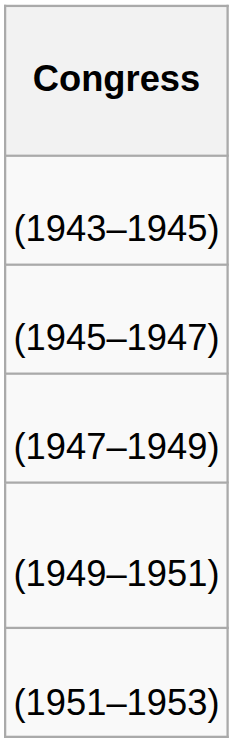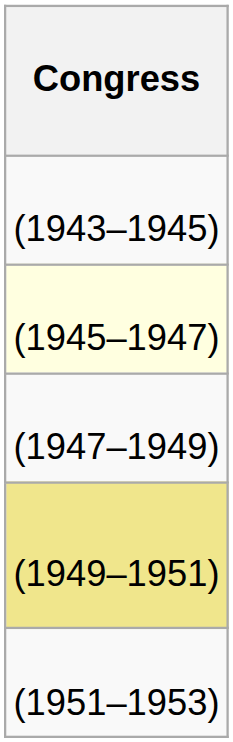(117, 338) no background -> (117, 338) lightyellow background
(117, 574) no background -> (117, 574) khaki background
